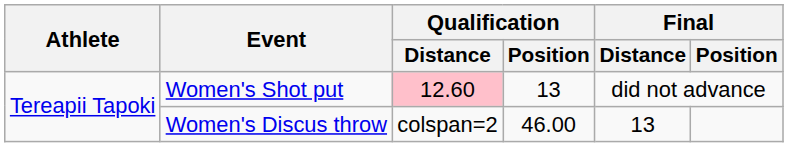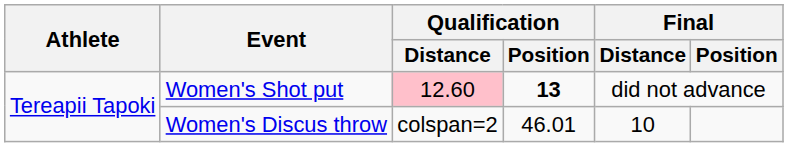(549, 90) normal -> (549, 90) bold
(549, 124) 46.00 -> (549, 124) 46.01
(643, 124) 13 -> (643, 124) 10
